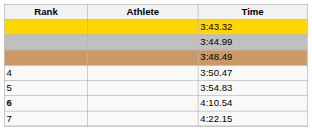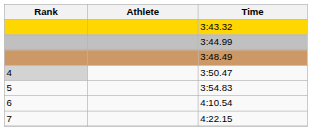(9, 73) no background -> (9, 73) lightgrey background
(9, 103) bold -> (9, 103) normal
